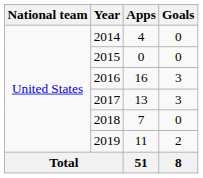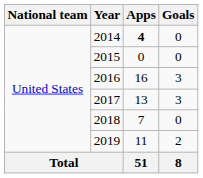(141, 36) normal -> (141, 36) bold
